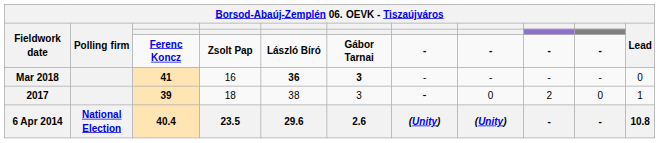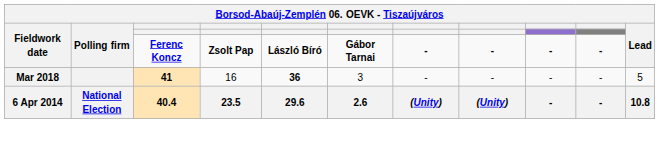(359, 76) bold -> (360, 77) normal
(640, 77) 0 -> (640, 77) 5
- row: (38, 96)
